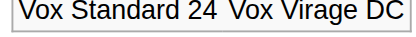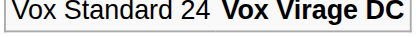(316, 10) normal -> (313, 10) bold
